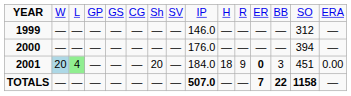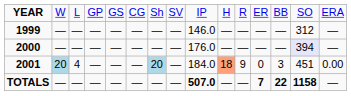(305, 47) no background -> (305, 47) lavender background
(77, 64) lightgreen background -> (77, 64) no background
(157, 64) no background -> (157, 64) lightblue background
(226, 64) no background -> (226, 64) lightsalmon background
(261, 64) bold -> (261, 64) normal
